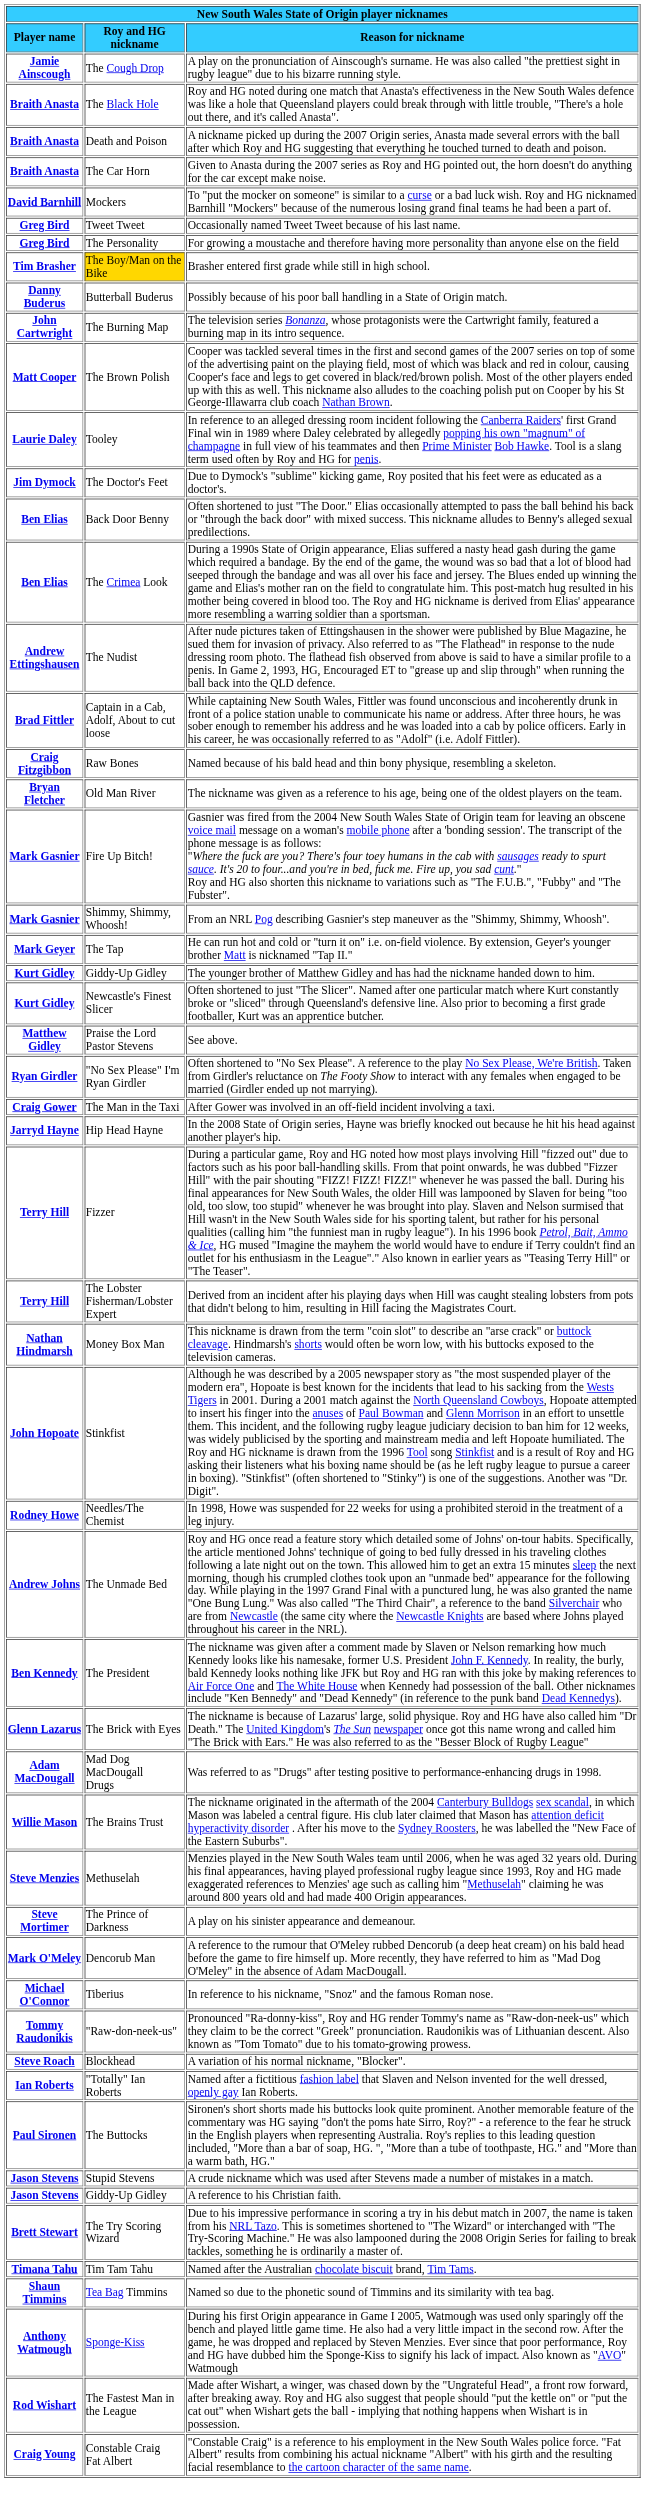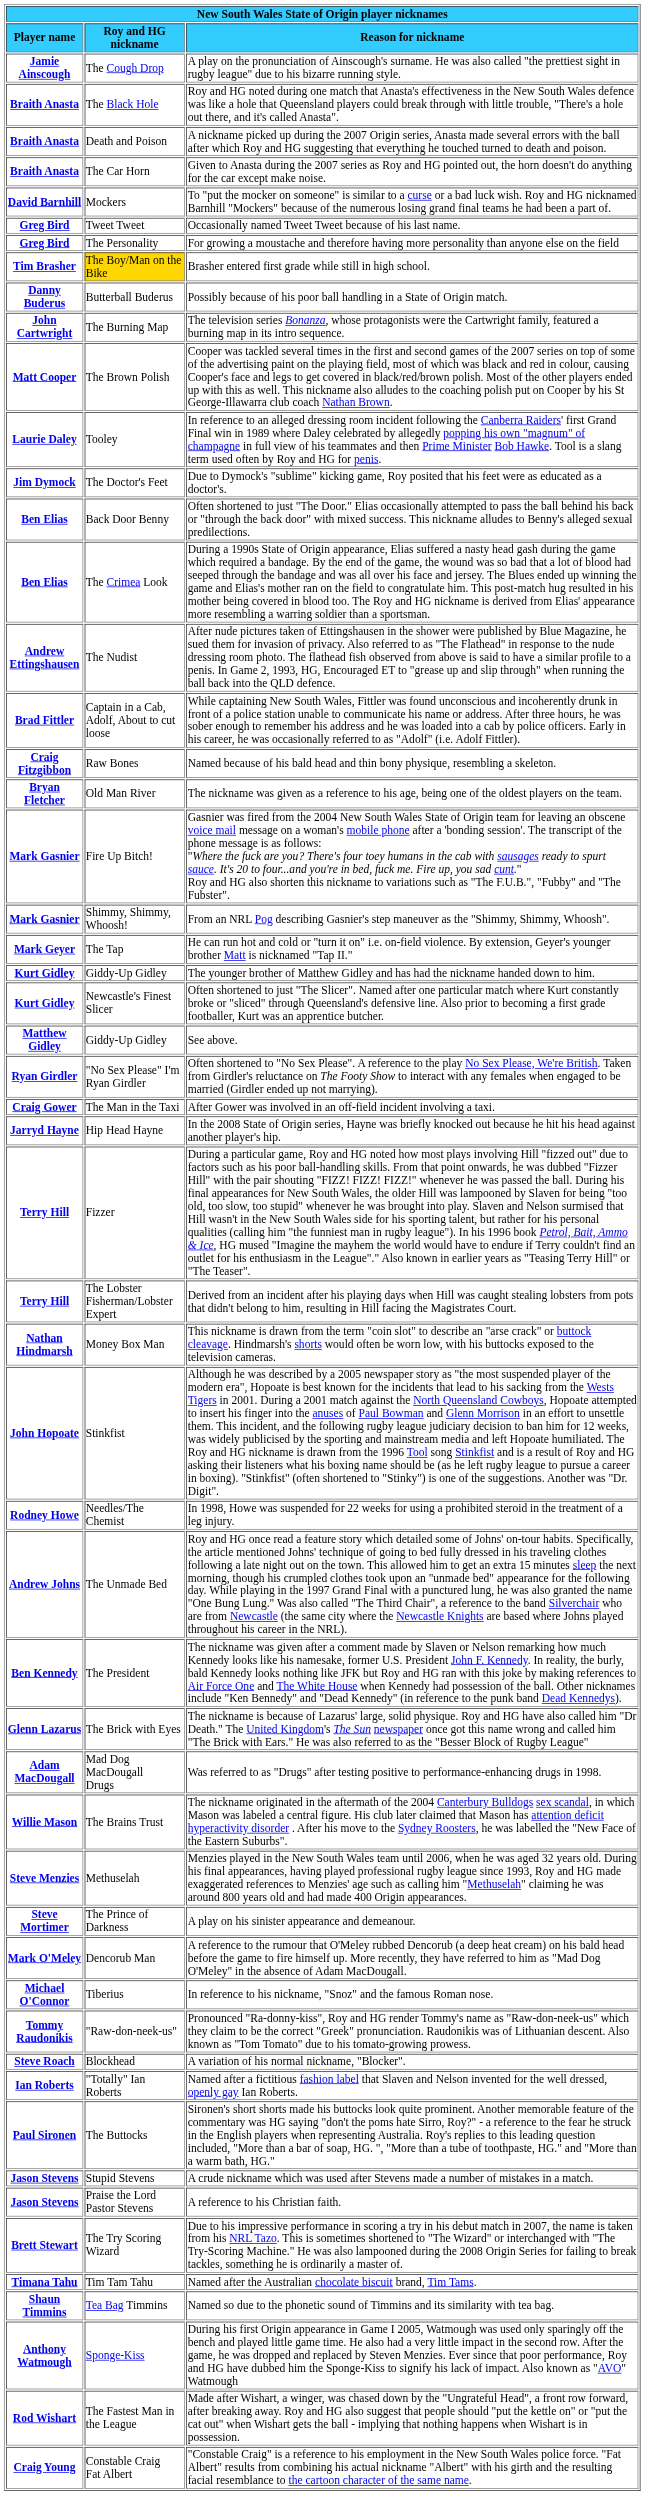(121, 1040) Praise the Lord Pastor Stevens -> (126, 1040) Giddy-Up Gidley
(126, 2195) Giddy-Up Gidley -> (121, 2202) Praise the Lord Pastor Stevens
